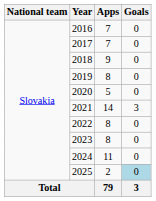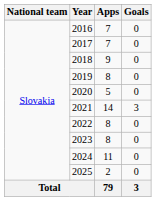(136, 172) lightblue background -> (136, 172) no background
